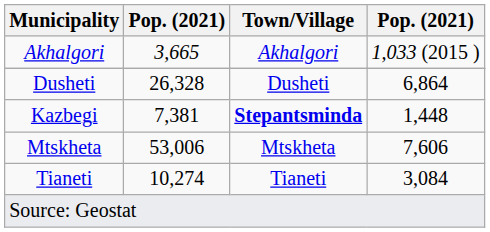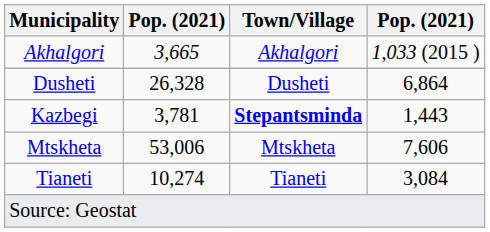(177, 115) 7,381 -> (177, 115) 3,781
(426, 115) 1,448 -> (426, 115) 1,443
